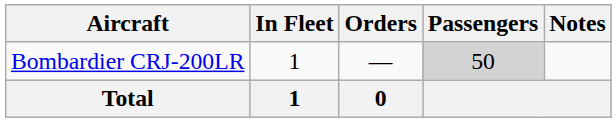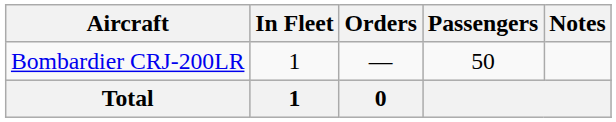(483, 60) lightgrey background -> (483, 60) no background
